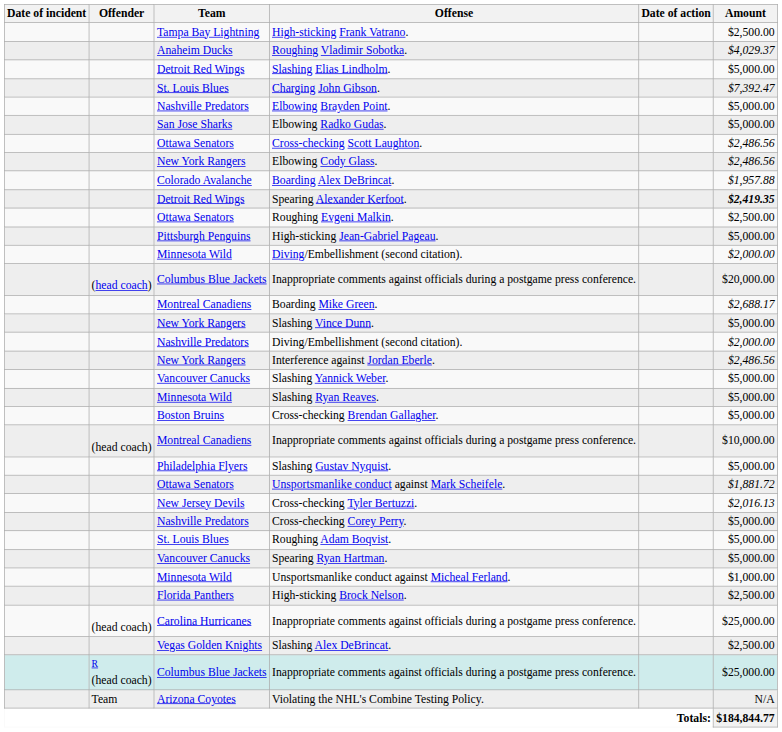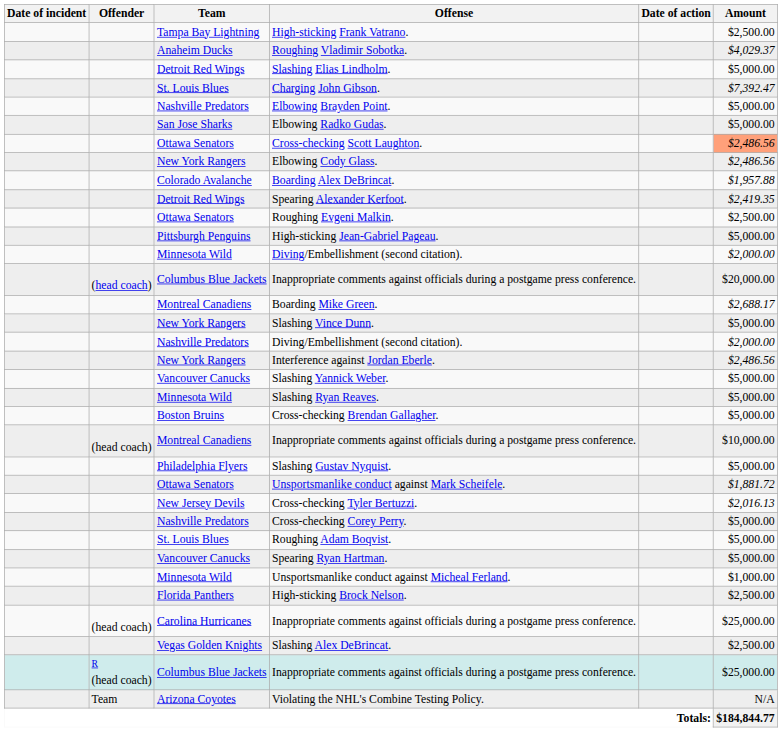(751, 143) no background -> (751, 143) lightsalmon background
(751, 198) bold -> (751, 198) normal
